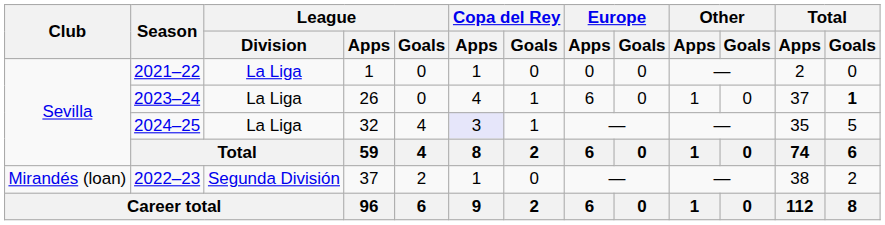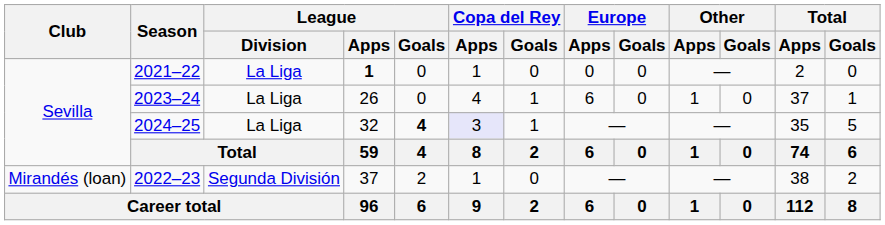(369, 71) normal -> (369, 71) bold
(852, 98) bold -> (852, 98) normal
(422, 125) normal -> (422, 125) bold
